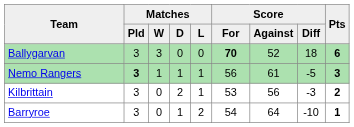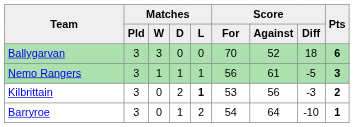(231, 53) bold -> (231, 53) normal
(136, 73) bold -> (136, 73) normal
(201, 93) normal -> (201, 93) bold
